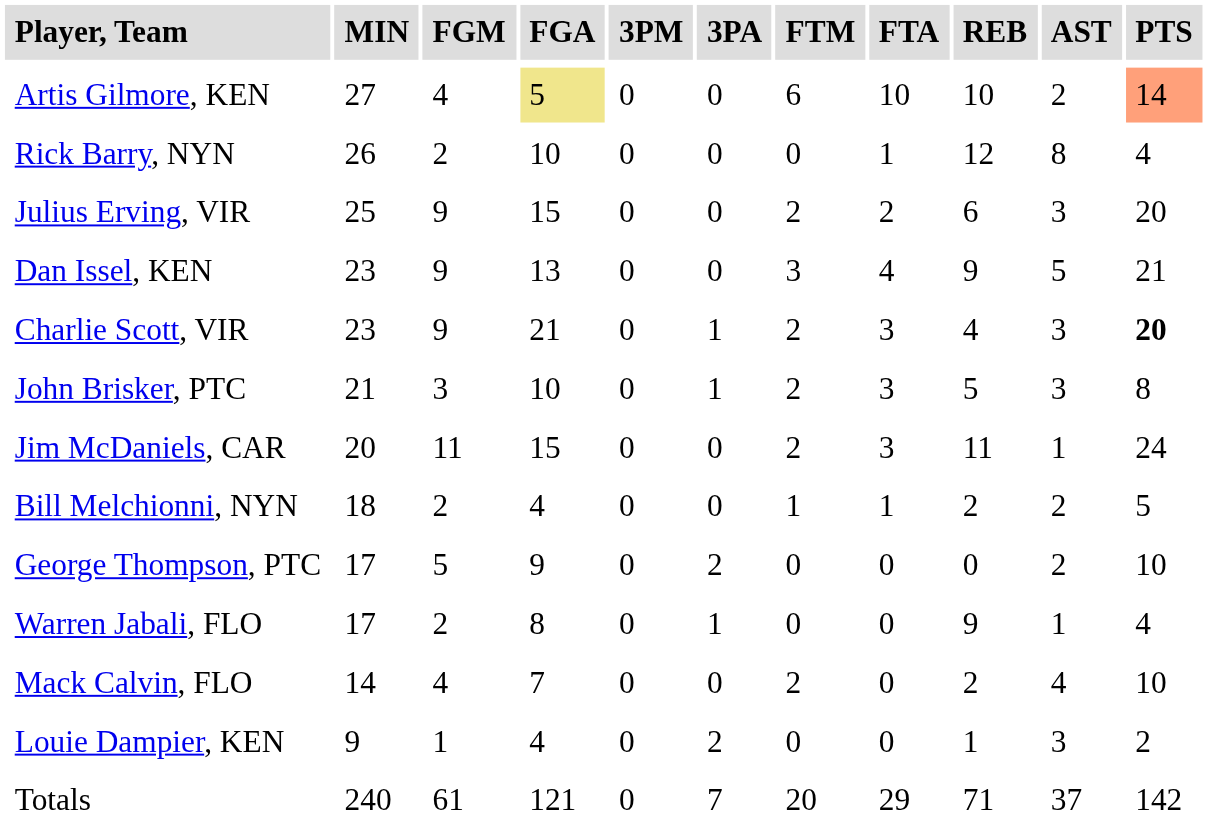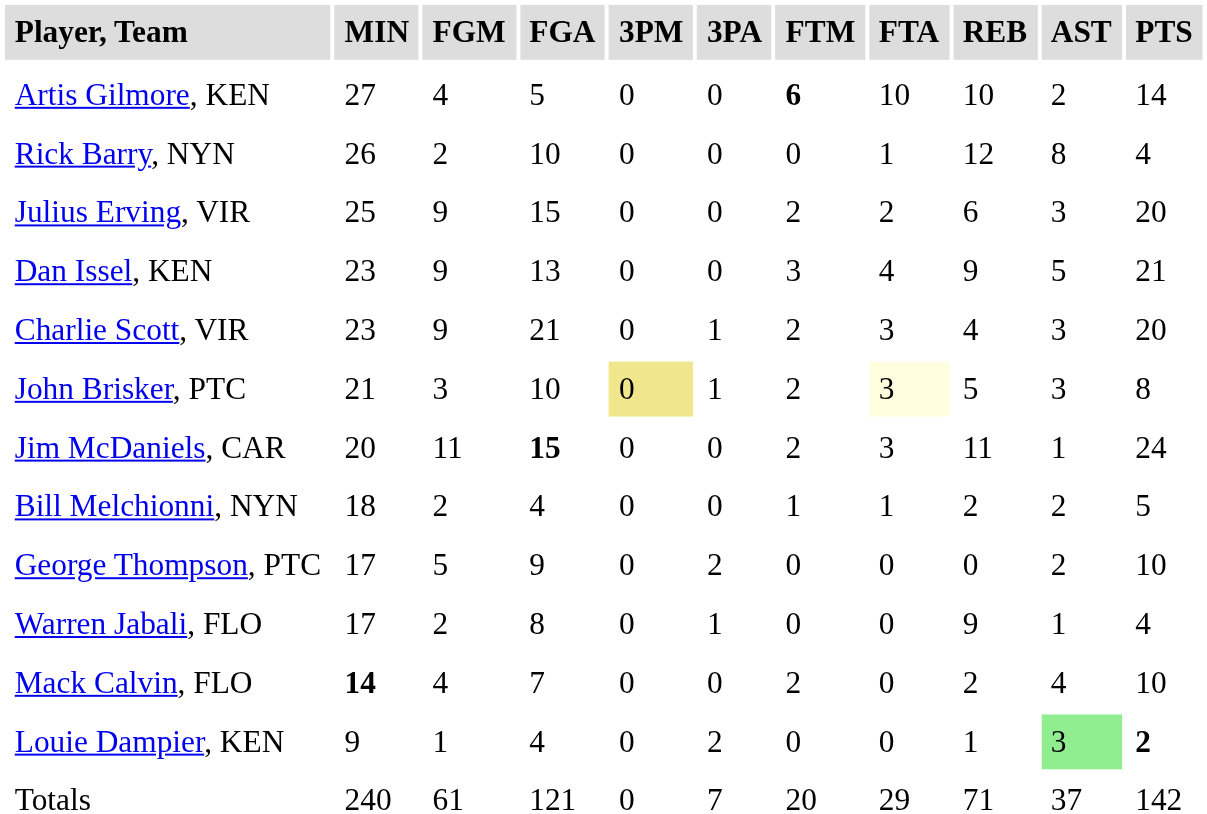(537, 94) khaki background -> (537, 94) no background
(793, 94) normal -> (793, 94) bold
(1151, 94) lightsalmon background -> (1151, 94) no background
(1151, 329) bold -> (1151, 329) normal
(627, 388) no background -> (627, 388) khaki background
(887, 388) no background -> (887, 388) lightyellow background
(545, 447) normal -> (545, 447) bold
(360, 682) normal -> (360, 682) bold
(1059, 741) no background -> (1059, 741) lightgreen background
(1143, 741) normal -> (1143, 741) bold
